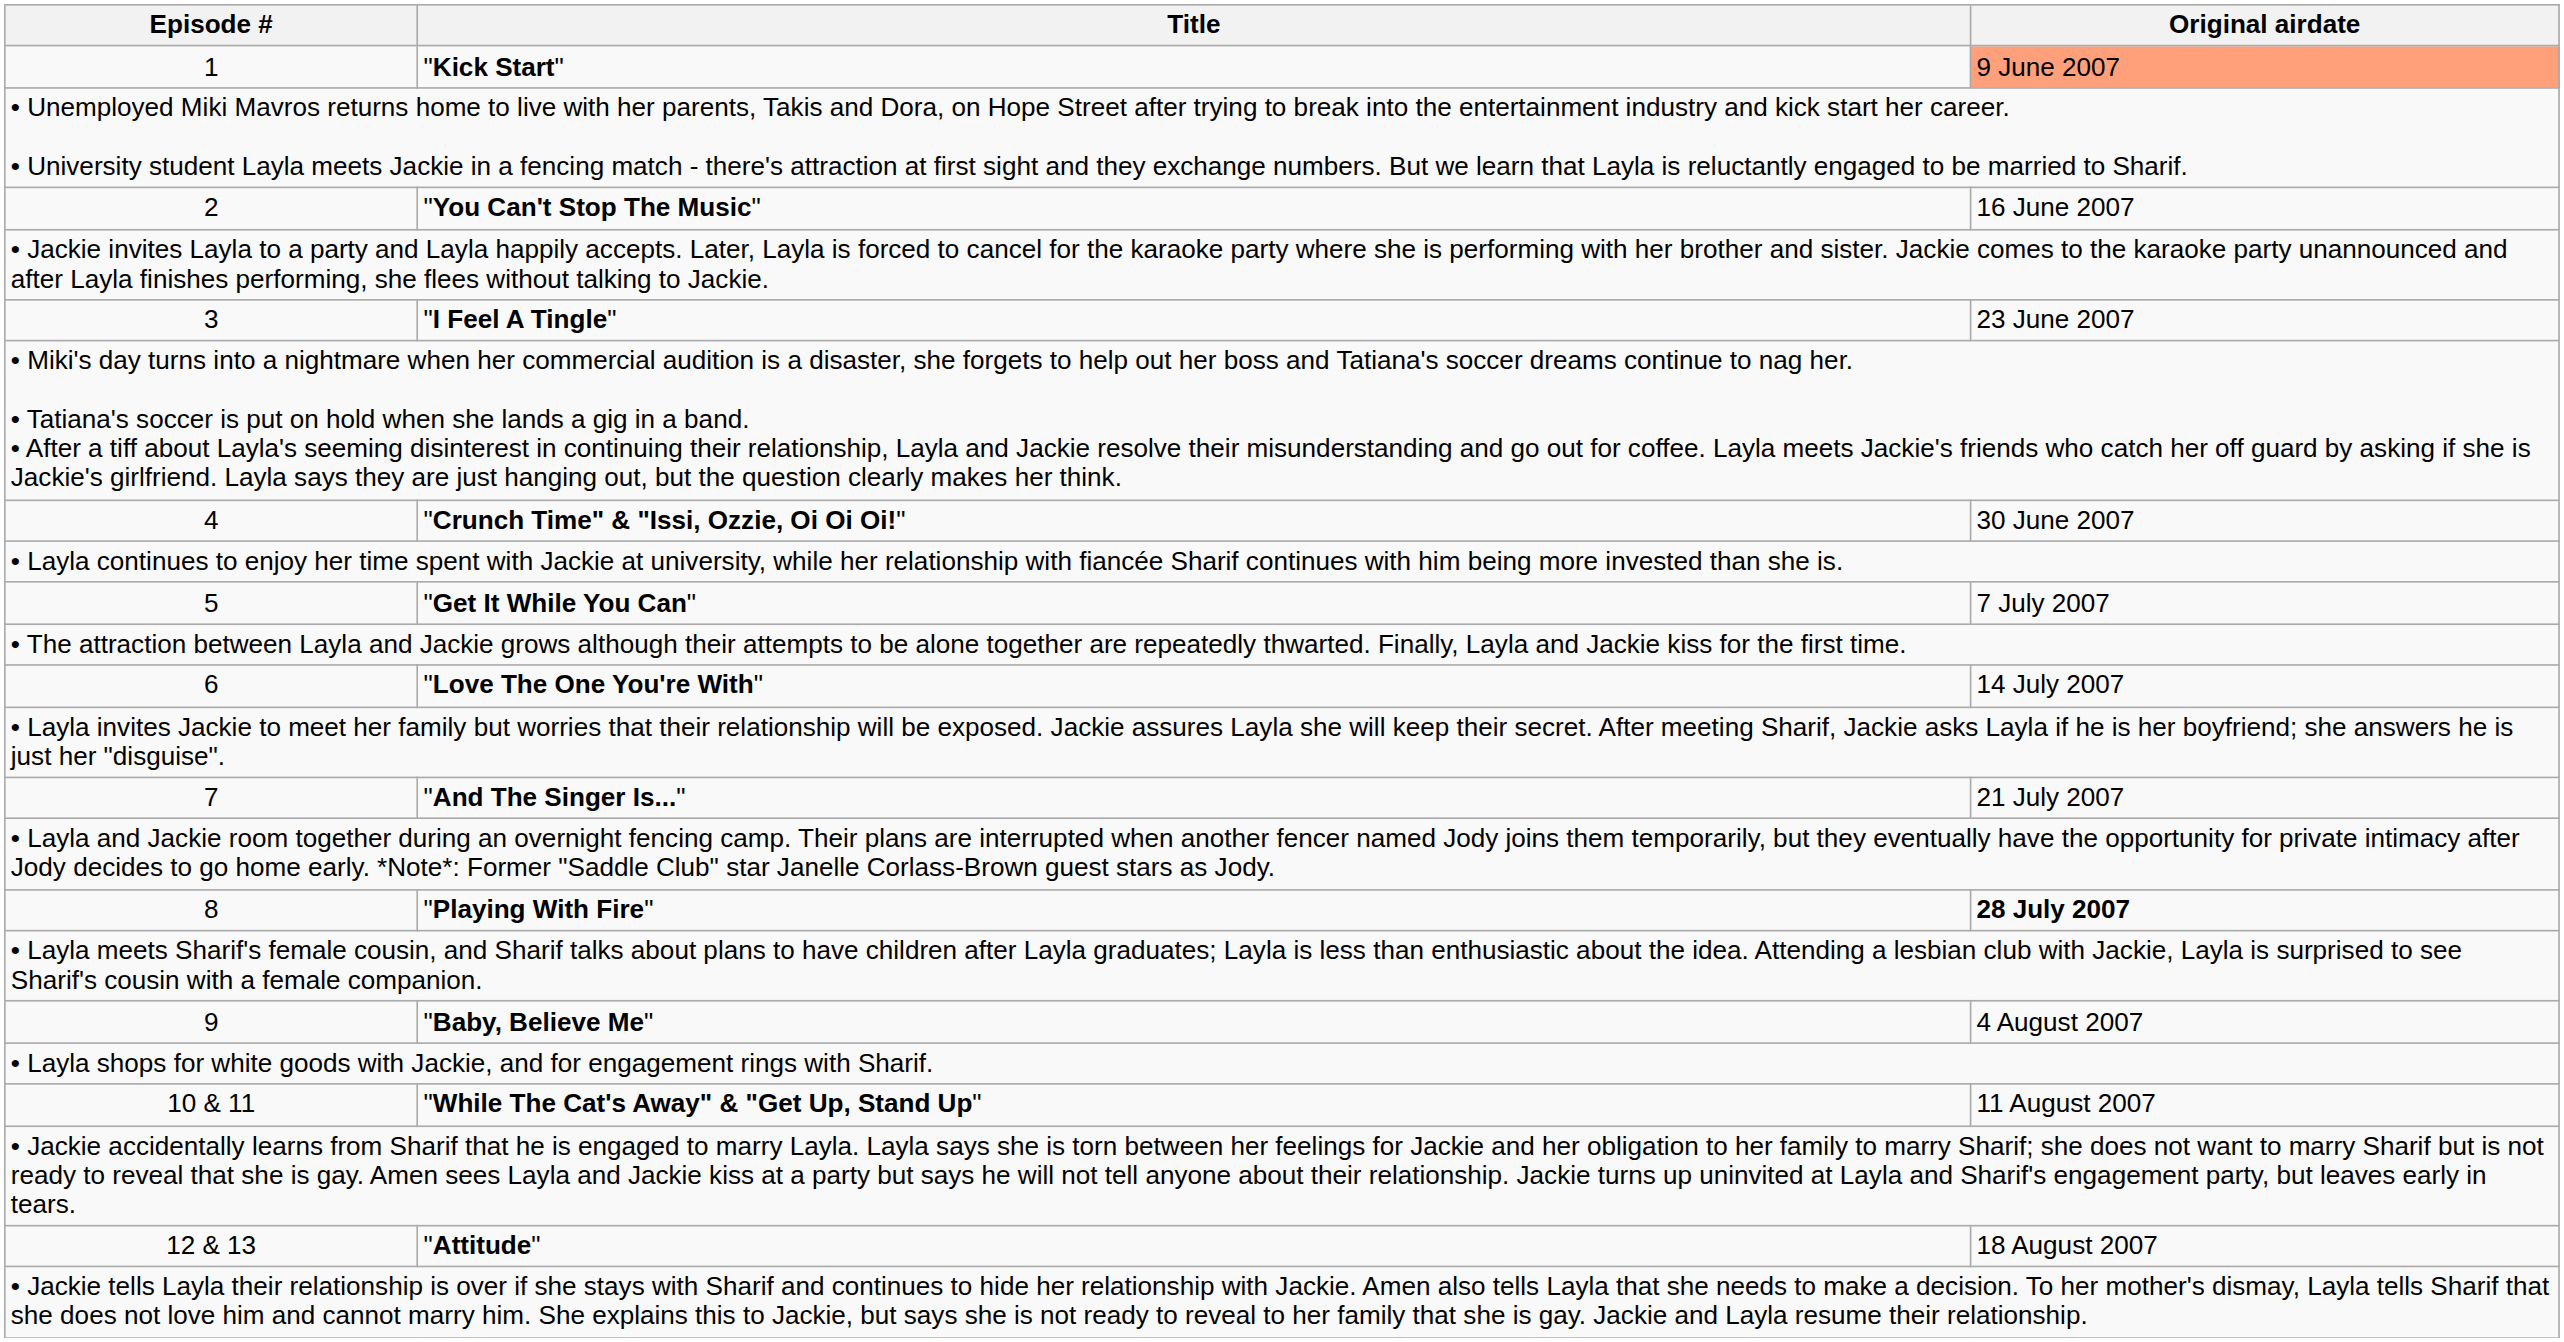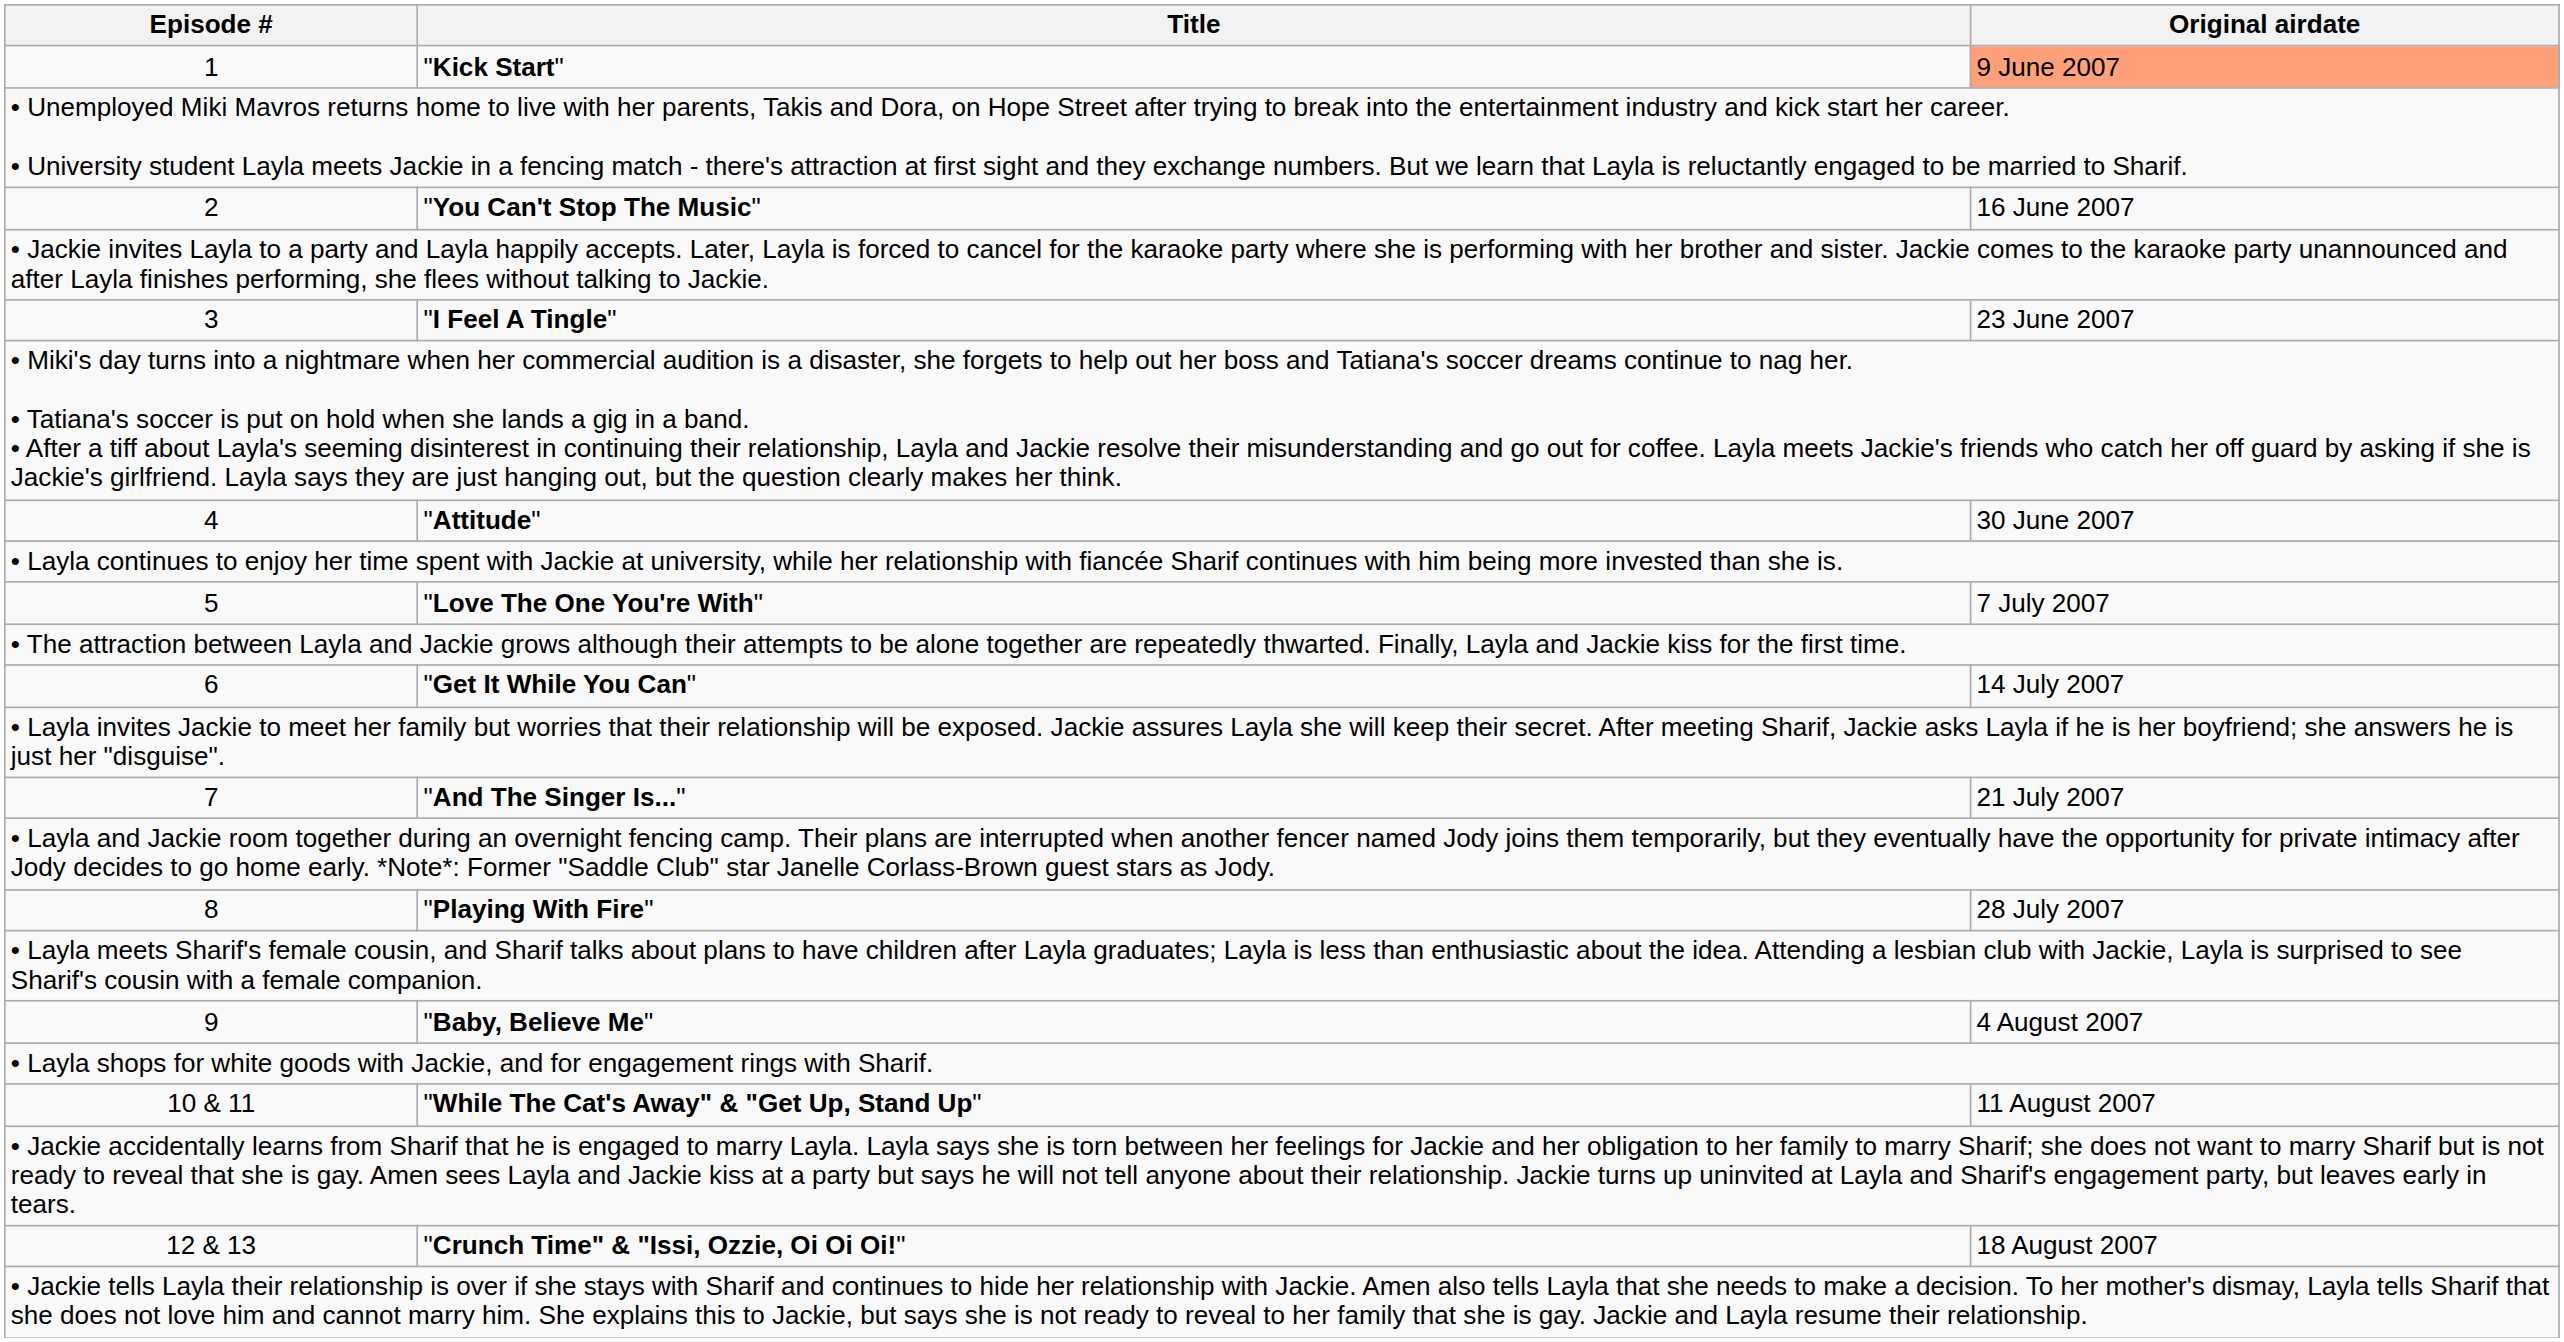(664, 520) "Crunch Time" & "Issi, Ozzie, Oi Oi Oi!" -> (482, 520) "Attitude"
(560, 602) "Get It While You Can" -> (593, 602) "Love The One You're With"
(593, 685) "Love The One You're With" -> (560, 685) "Get It While You Can"
(2053, 909) bold -> (2050, 909) normal
(482, 1245) "Attitude" -> (664, 1245) "Crunch Time" & "Issi, Ozzie, Oi Oi Oi!"
